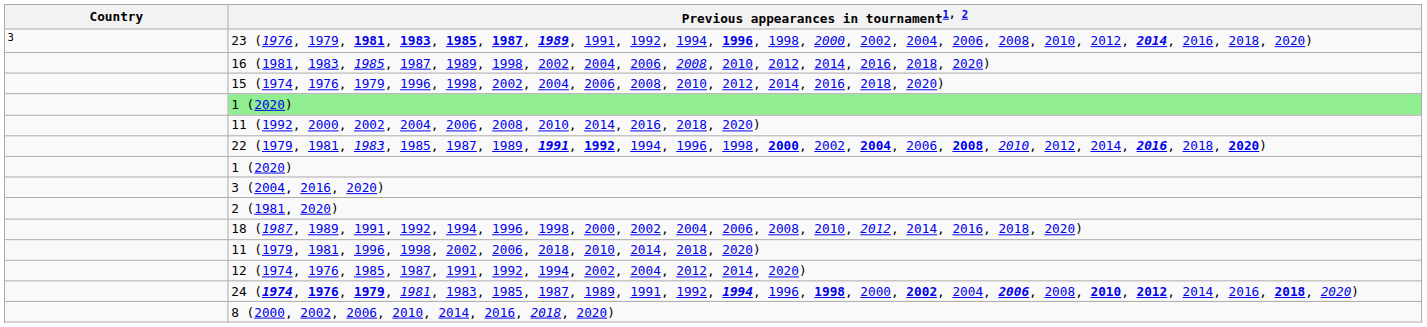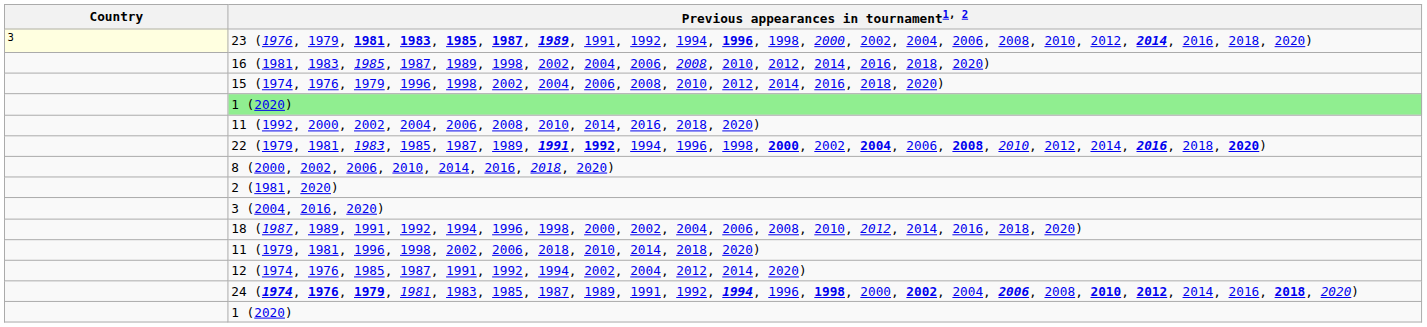(11, 38) no background -> (11, 38) lightyellow background
(262, 167) 1 (2020) -> (423, 167) 8 (2000, 2002, 2006, 2010, 2014, 2016, 2018, 2020)
(308, 188) 3 (2004, 2016, 2020) -> (285, 188) 2 (1981, 2020)
(285, 208) 2 (1981, 2020) -> (308, 208) 3 (2004, 2016, 2020)
(423, 312) 8 (2000, 2002, 2006, 2010, 2014, 2016, 2018, 2020) -> (262, 312) 1 (2020)
